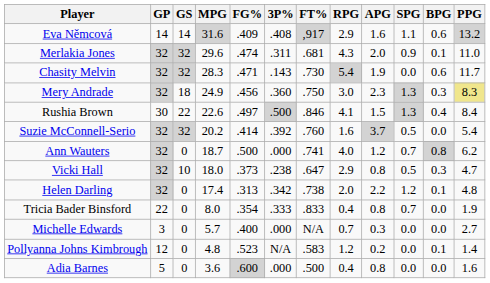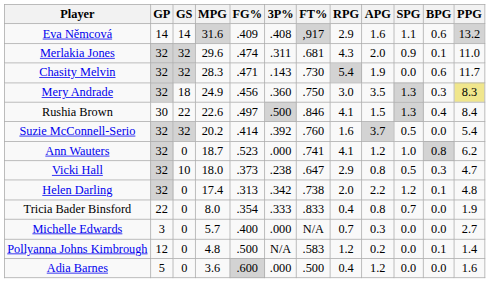(378, 92) 2.3 -> (378, 92) 3.5
(247, 151) .500 -> (247, 151) .523
(346, 151) 4.0 -> (346, 151) 4.1
(408, 151) 0.7 -> (408, 151) 1.0
(247, 248) .523 -> (247, 248) .500
(378, 268) 0.8 -> (378, 268) 1.2
